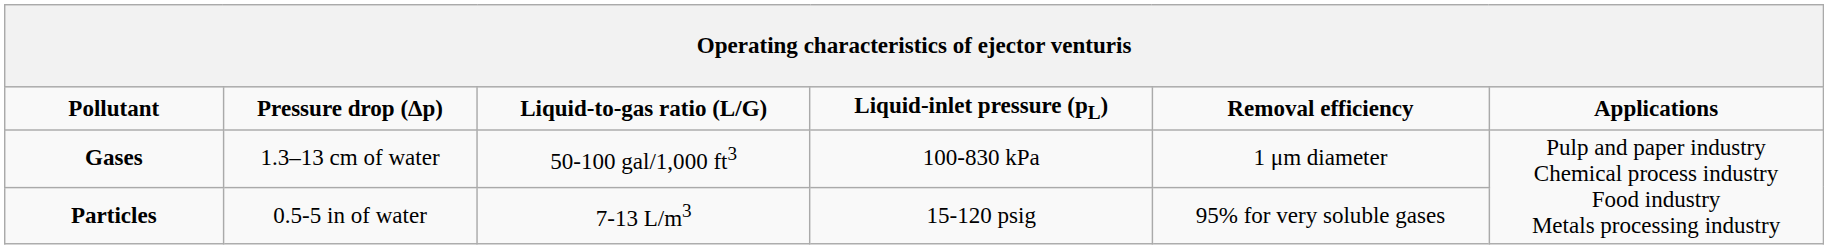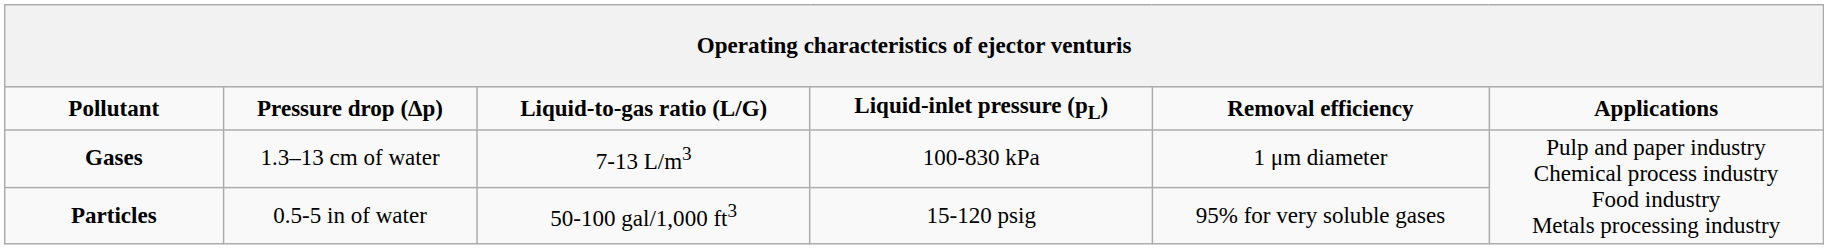(644, 158) 50-100 gal/1,000 ft3 -> (644, 158) 7-13 L/m3
(644, 215) 7-13 L/m3 -> (644, 215) 50-100 gal/1,000 ft3
